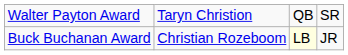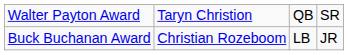(302, 38) lightyellow background -> (302, 38) no background
